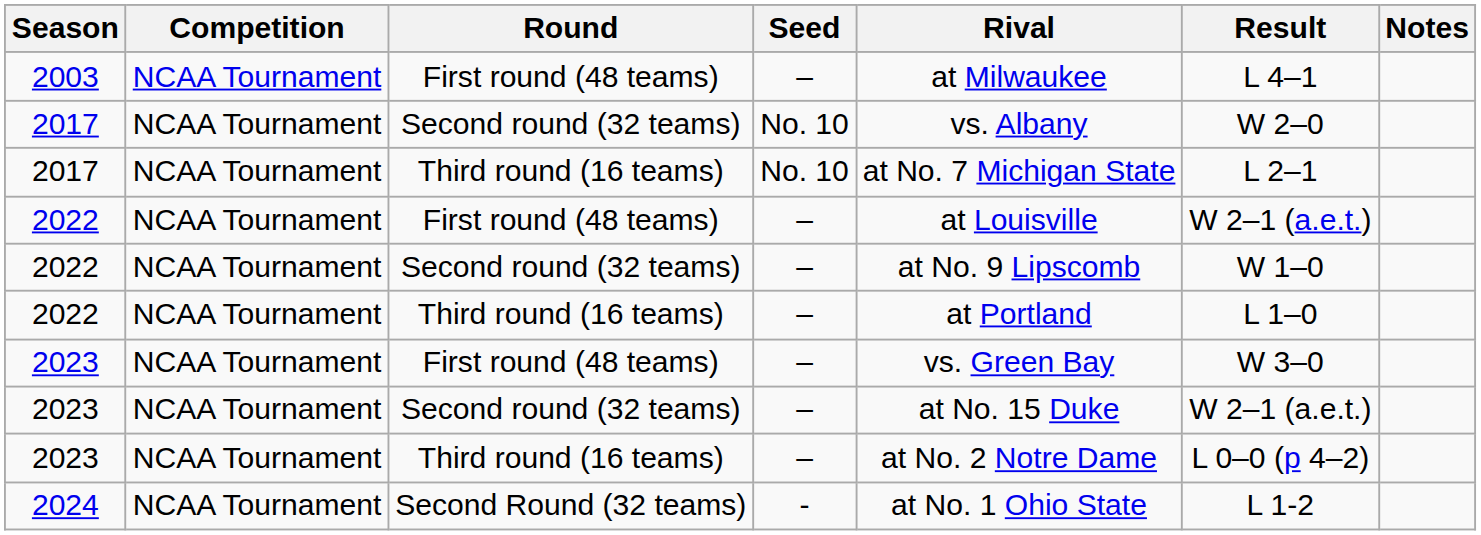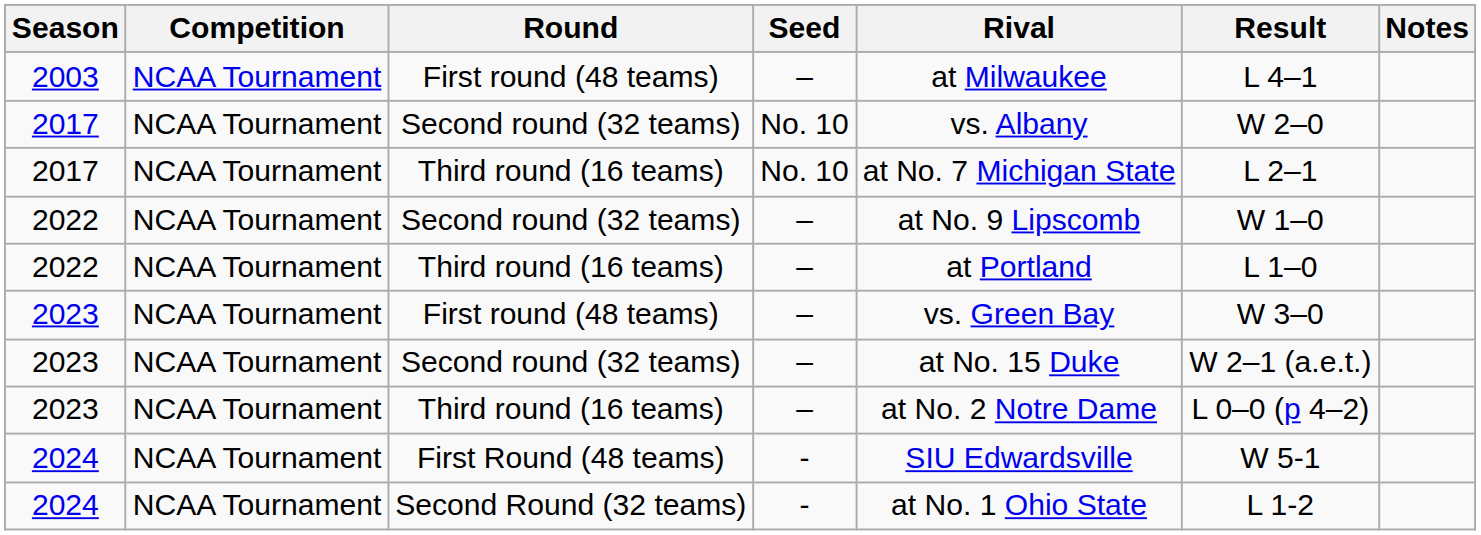- row: (65, 219)
+ row: (65, 457)
